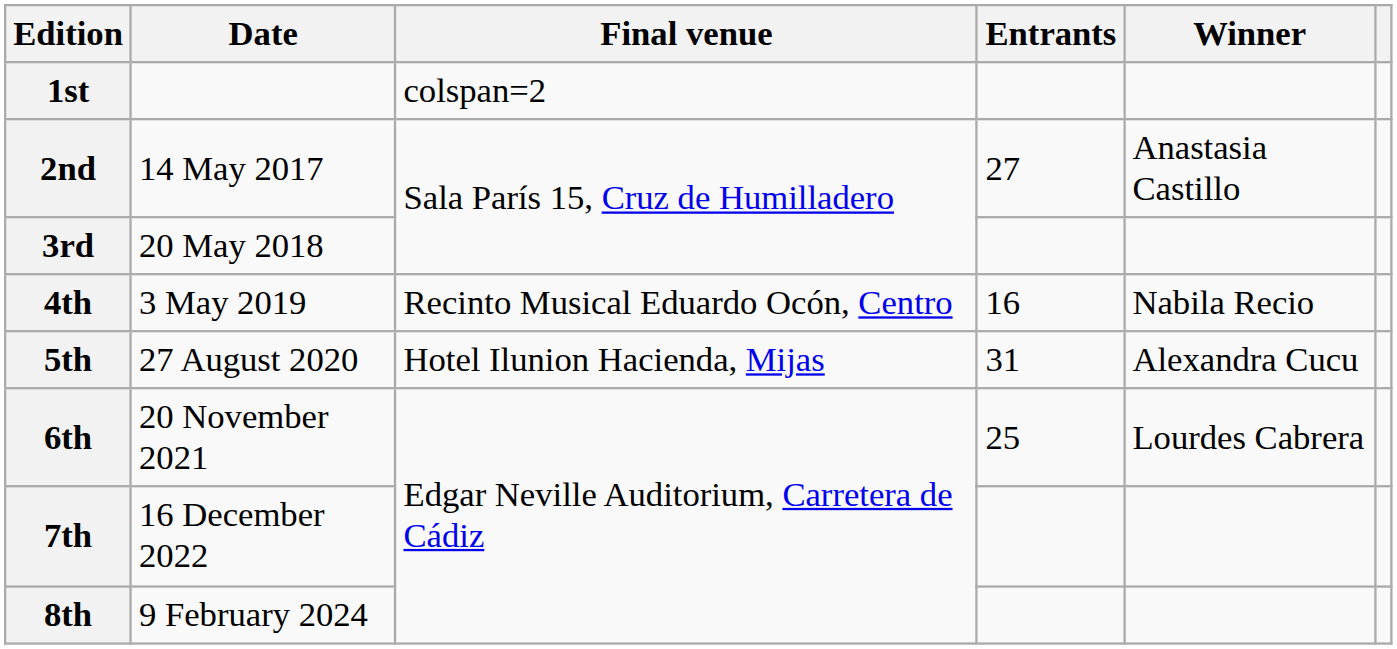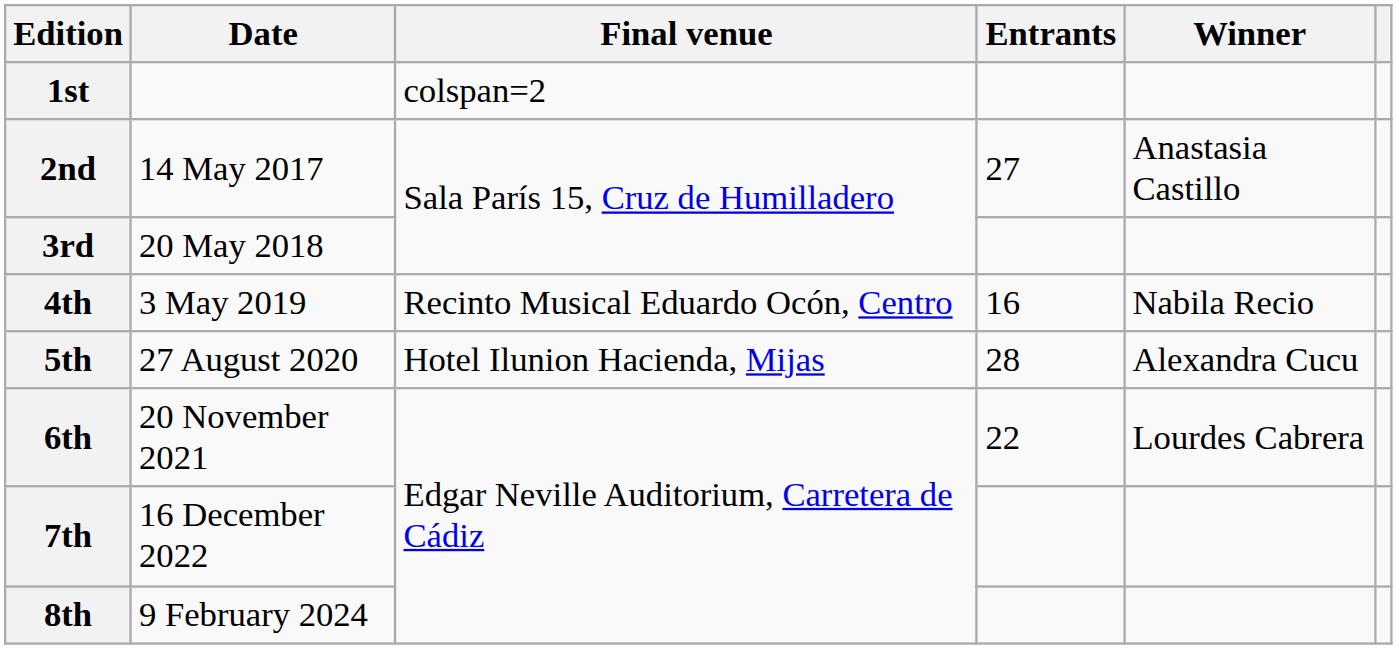(1003, 360) 31 -> (1003, 360) 28
(1003, 437) 25 -> (1003, 437) 22
